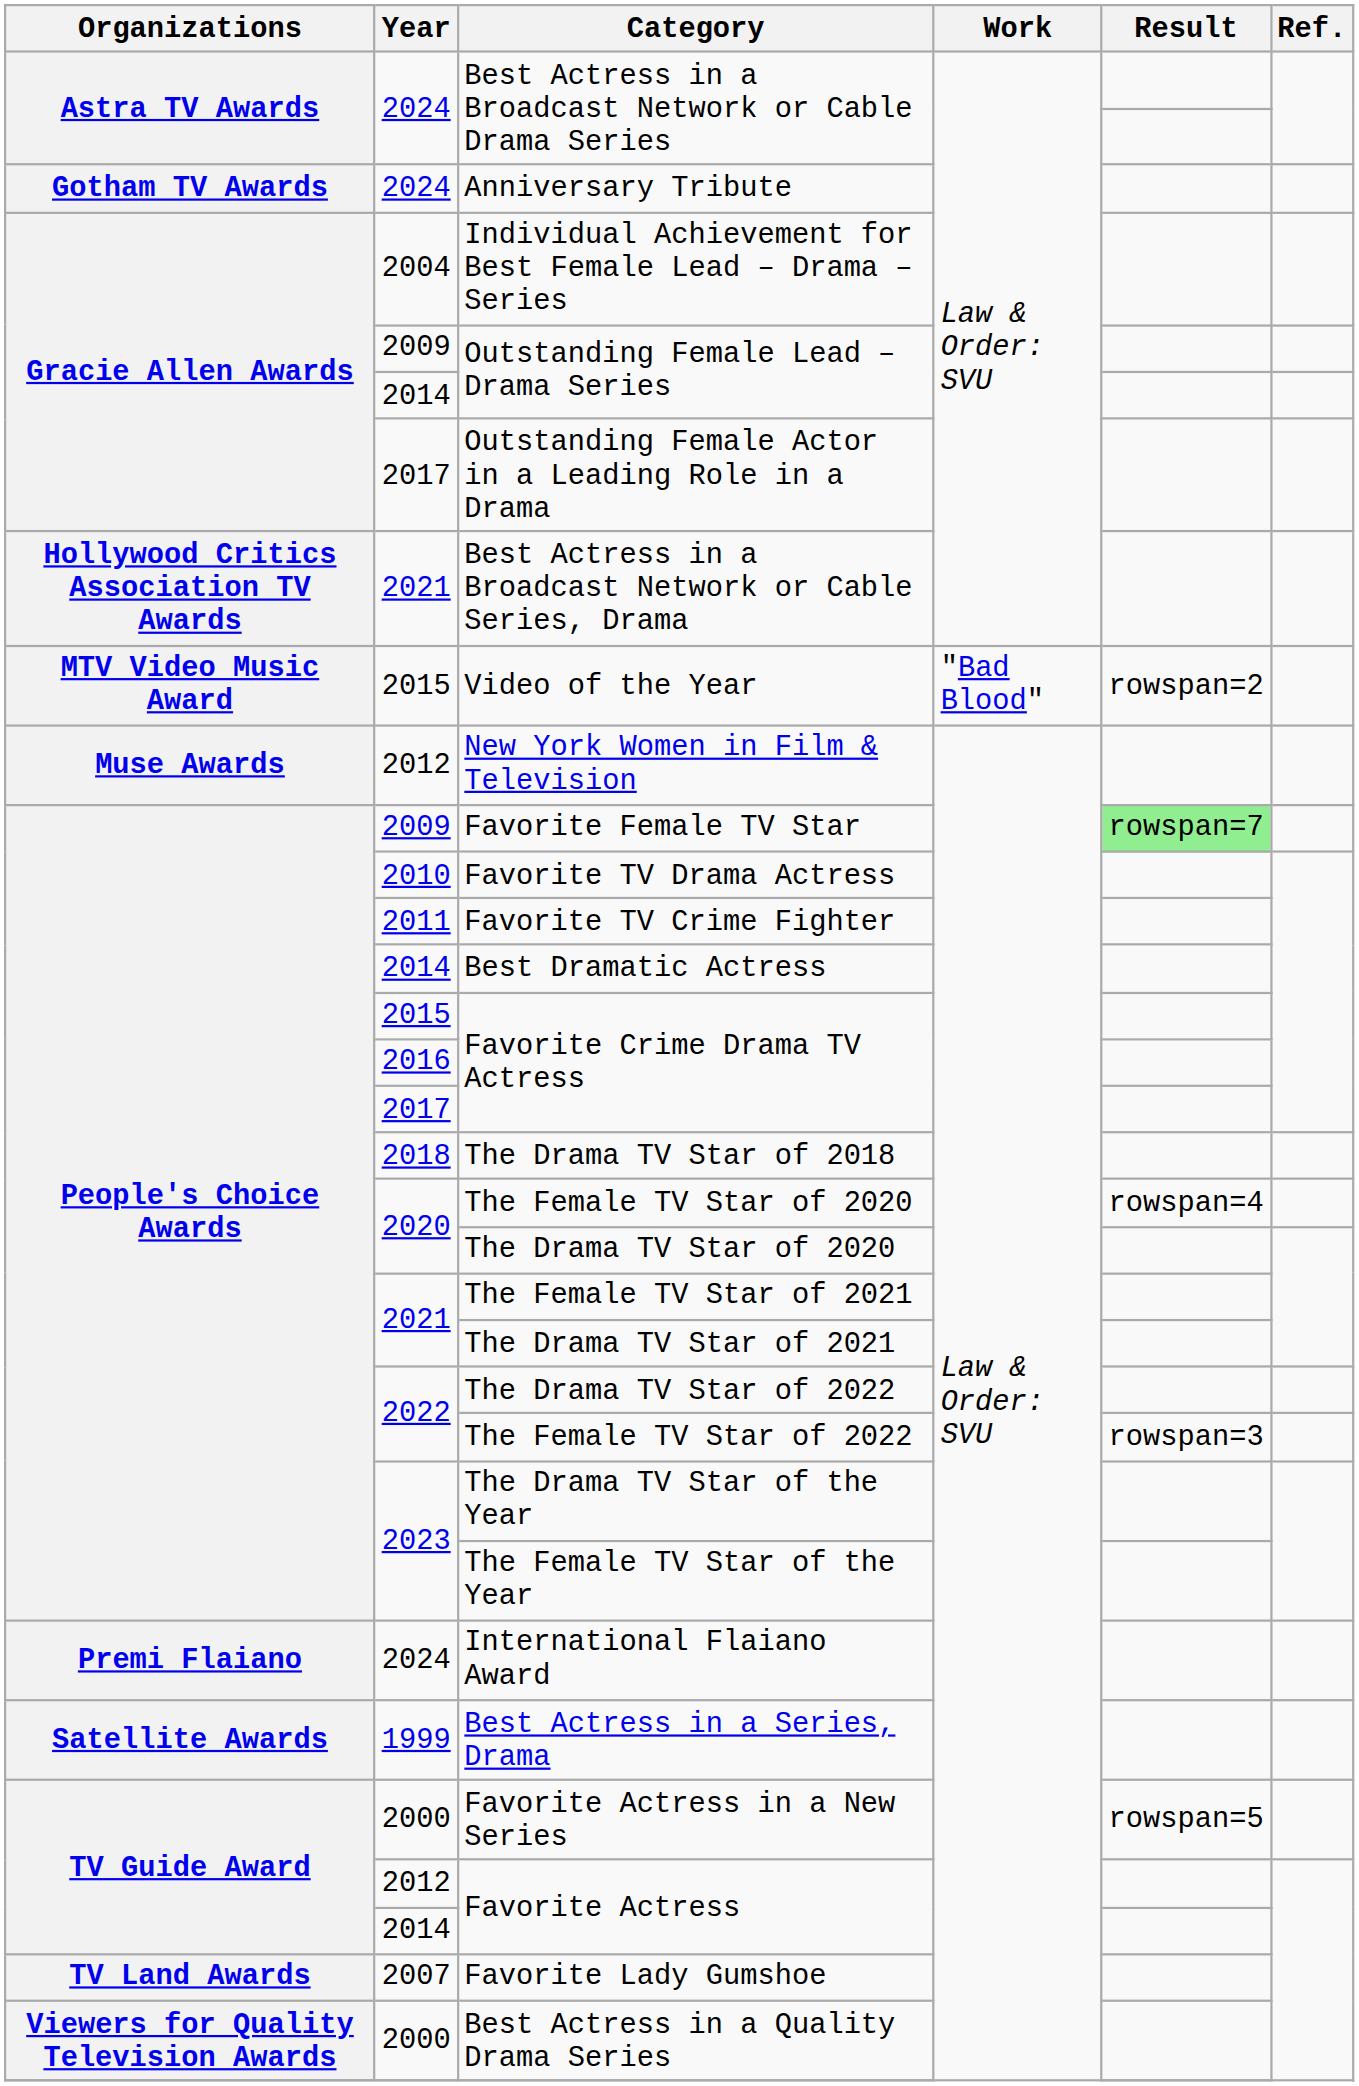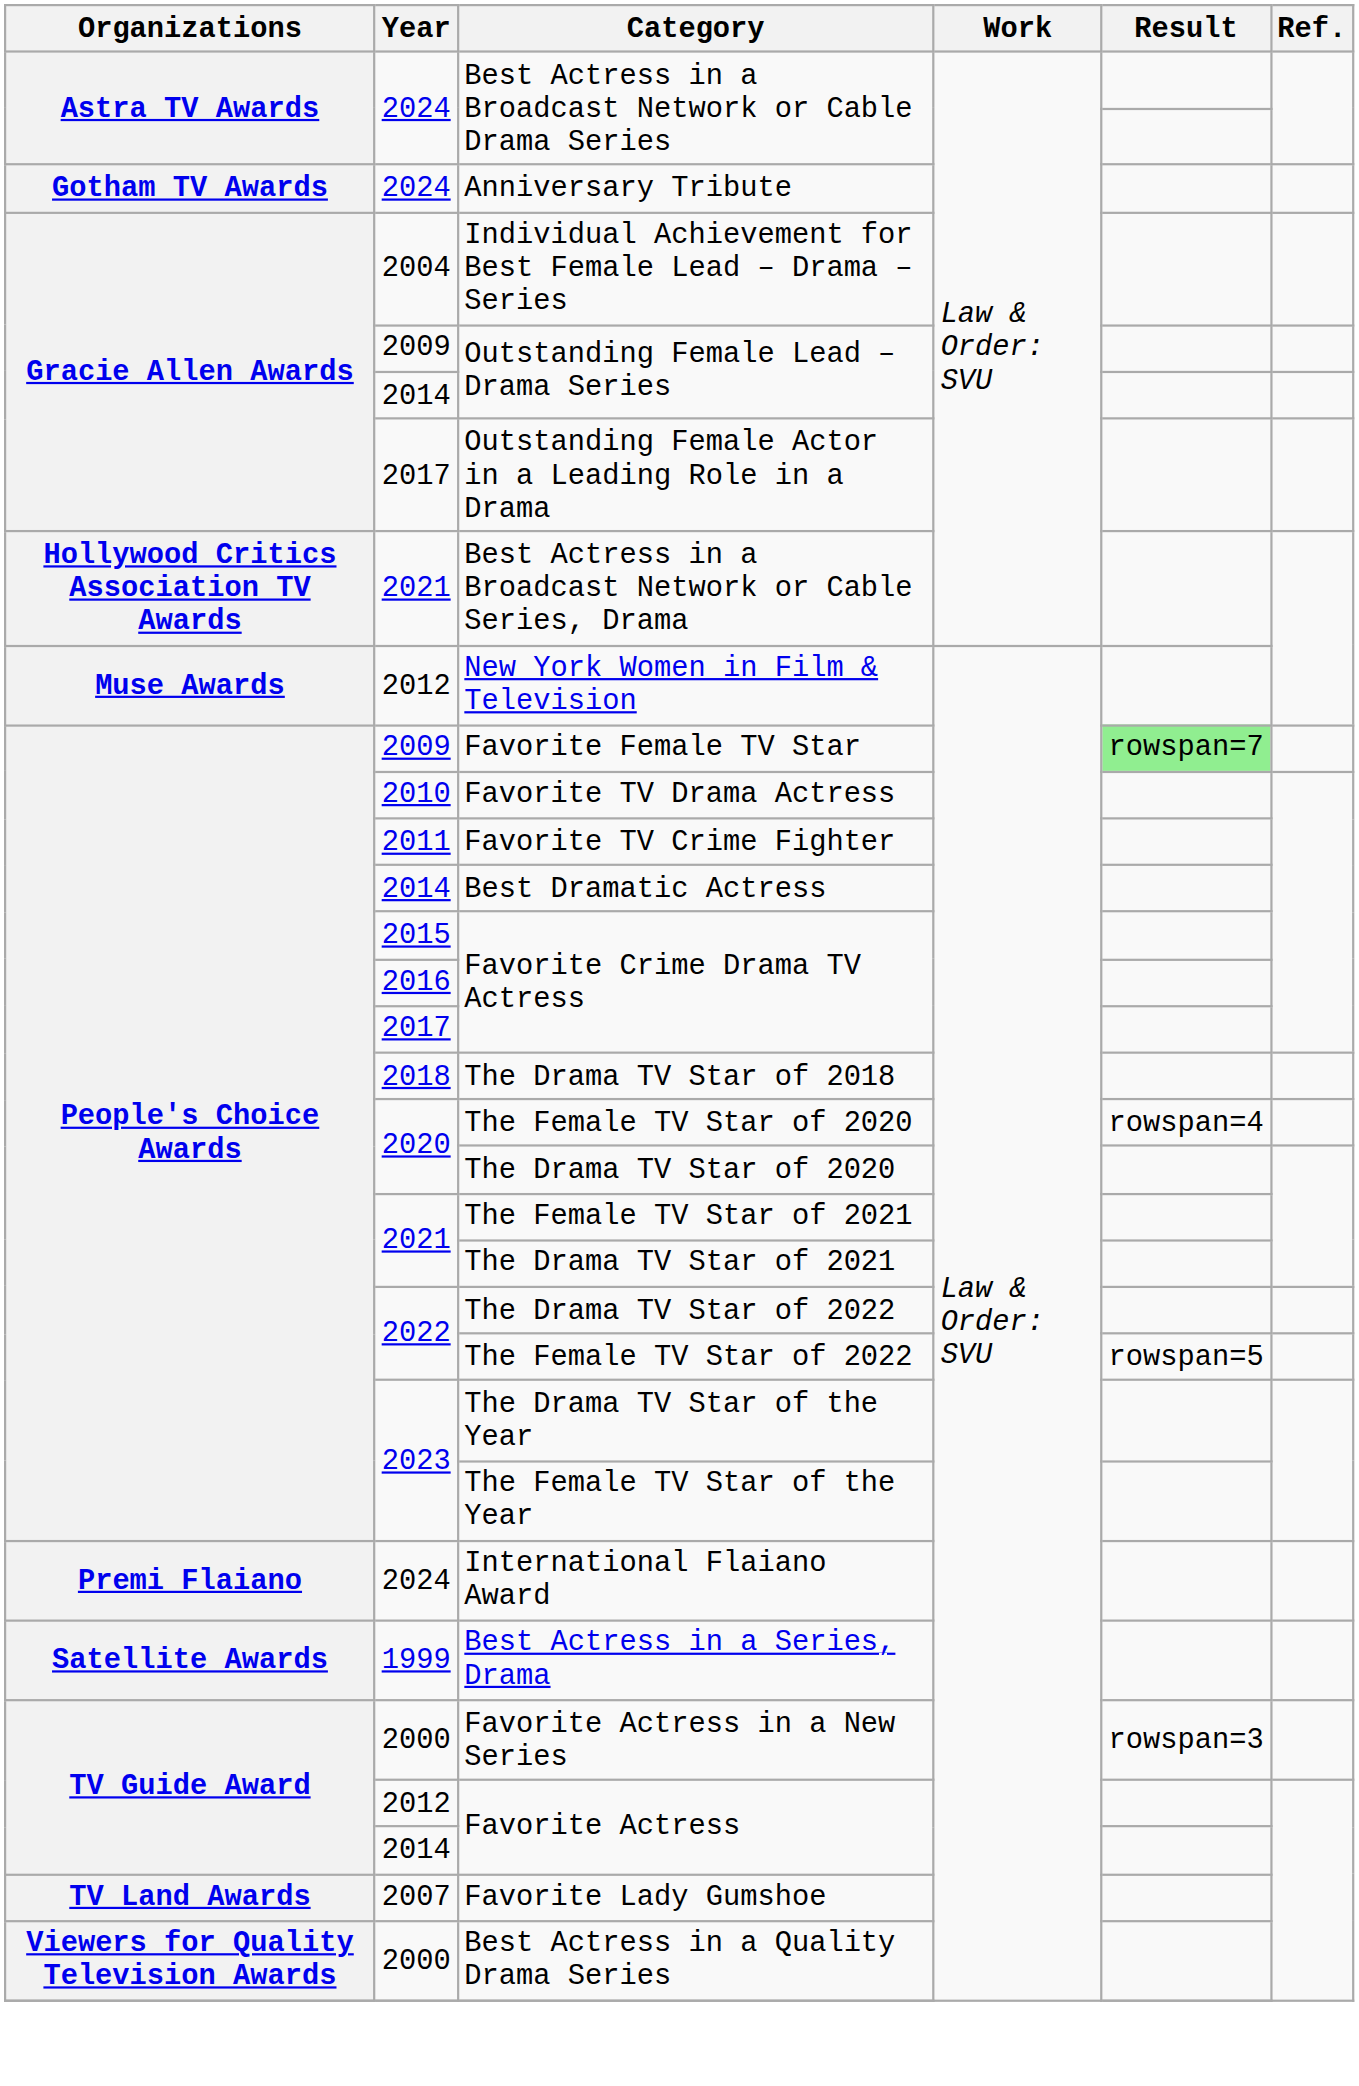- row: (416, 685)
(1186, 1437) rowspan=3 -> (1186, 1357) rowspan=5
(1186, 1820) rowspan=5 -> (1186, 1740) rowspan=3
